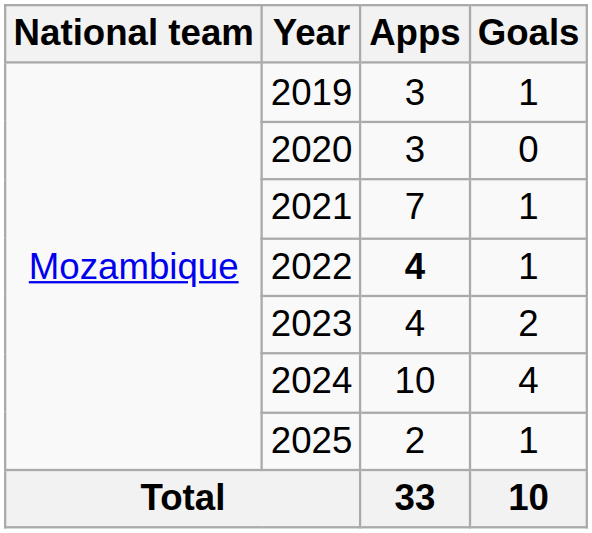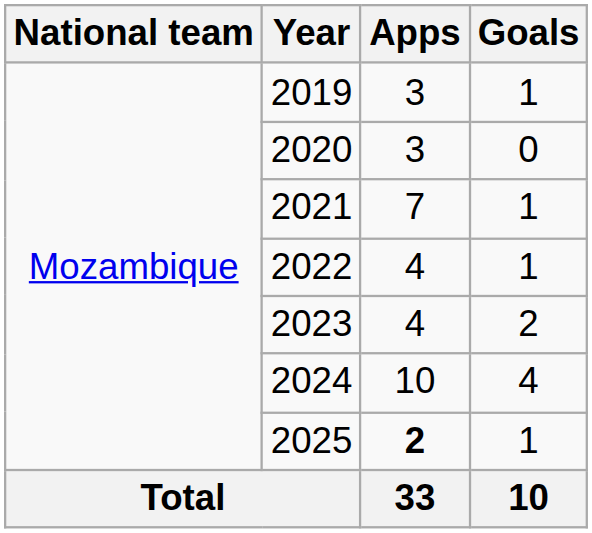(415, 265) bold -> (415, 265) normal
(415, 440) normal -> (415, 440) bold
